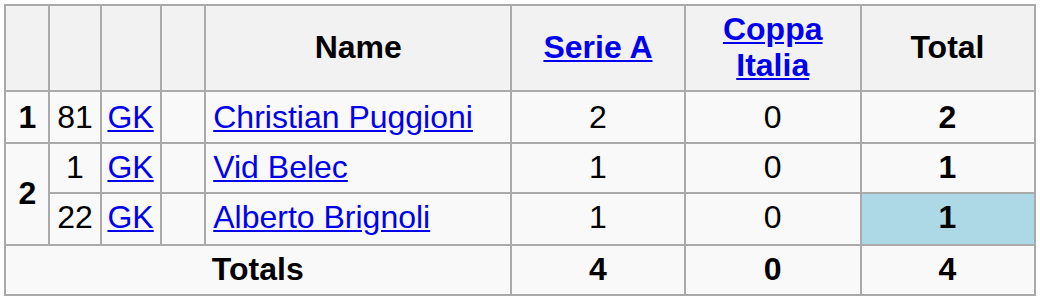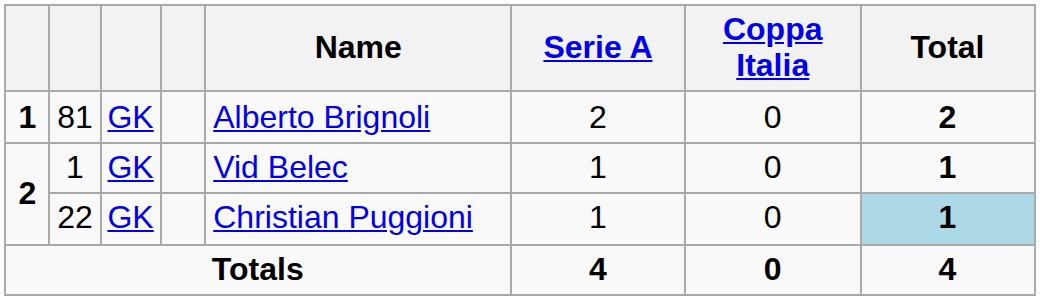(343, 116) Christian Puggioni -> (322, 116) Alberto Brignoli
(322, 218) Alberto Brignoli -> (343, 218) Christian Puggioni
